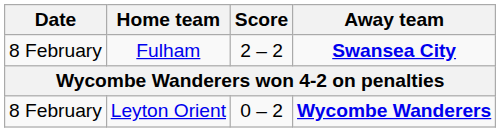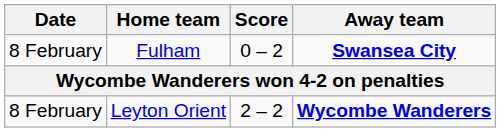(262, 50) 2 – 2 -> (262, 50) 0 – 2
(262, 111) 0 – 2 -> (262, 111) 2 – 2
